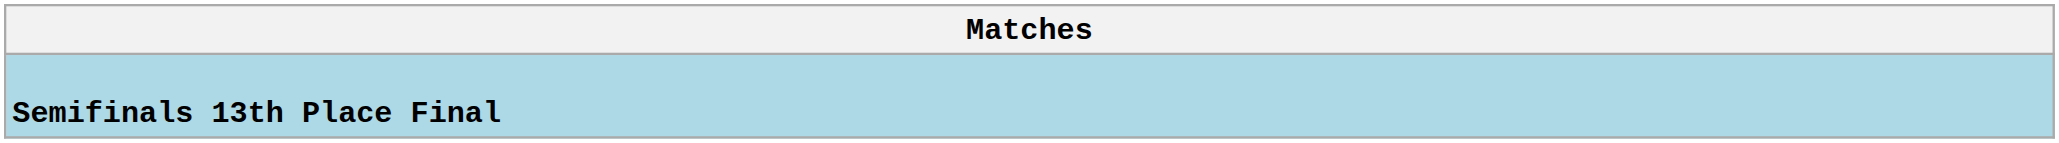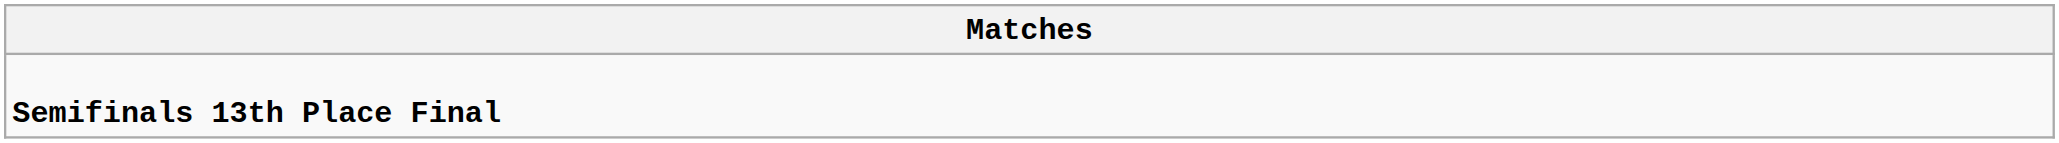(257, 114) lightblue background -> (257, 114) no background
